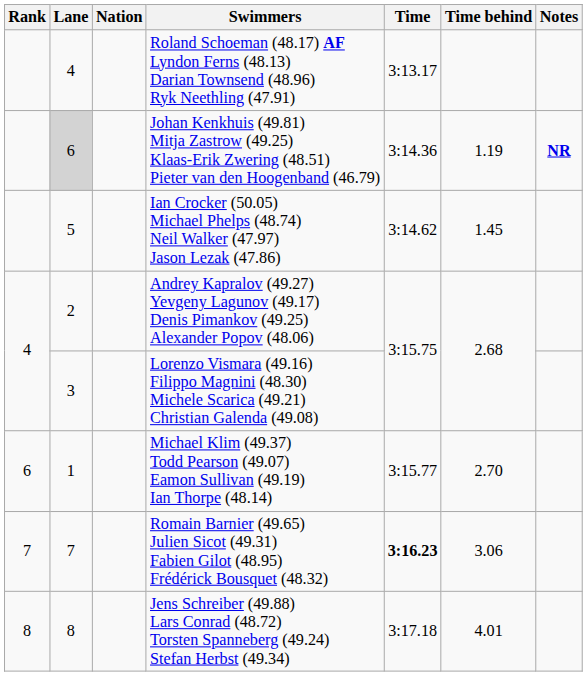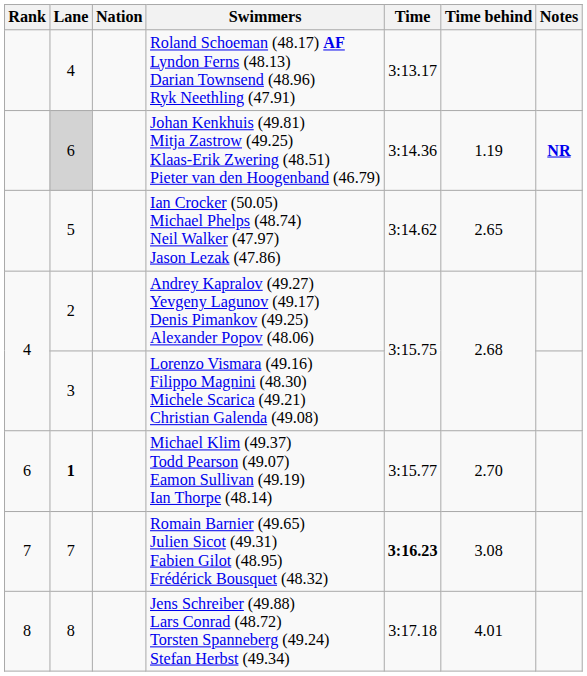(489, 230) 1.45 -> (489, 230) 2.65
(71, 471) normal -> (71, 471) bold
(489, 551) 3.06 -> (489, 551) 3.08
